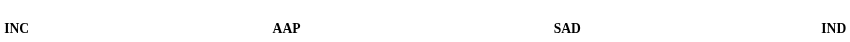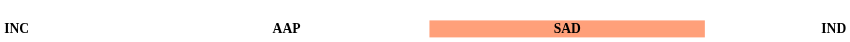(567, 28) no background -> (567, 28) lightsalmon background
